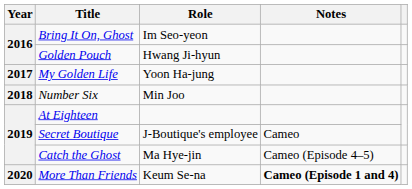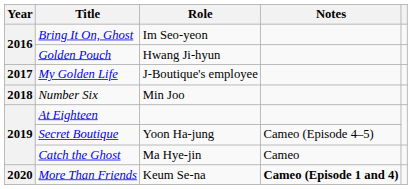(178, 74) Yoon Ha-jung -> (200, 74) J-Boutique's employee
(200, 134) J-Boutique's employee -> (178, 134) Yoon Ha-jung
(281, 134) Cameo -> (319, 134) Cameo (Episode 4–5)
(319, 154) Cameo (Episode 4–5) -> (281, 154) Cameo
